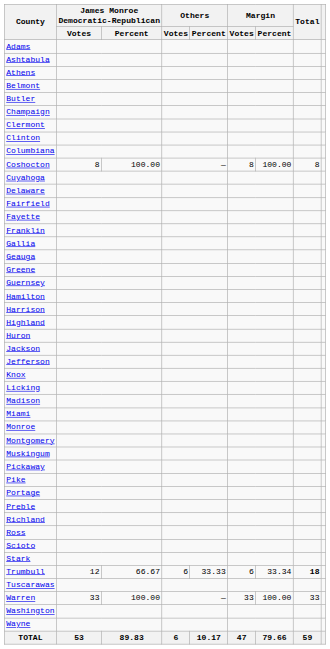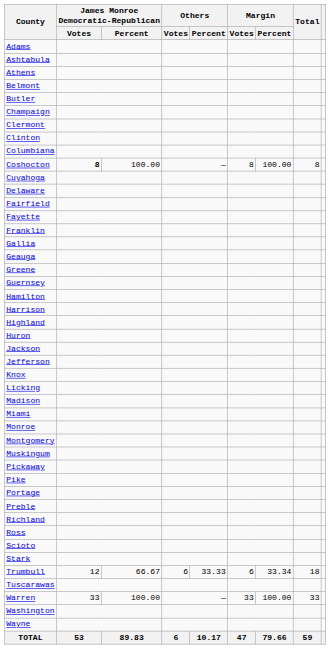(97, 165) normal -> (97, 165) bold
(315, 572) bold -> (315, 572) normal
